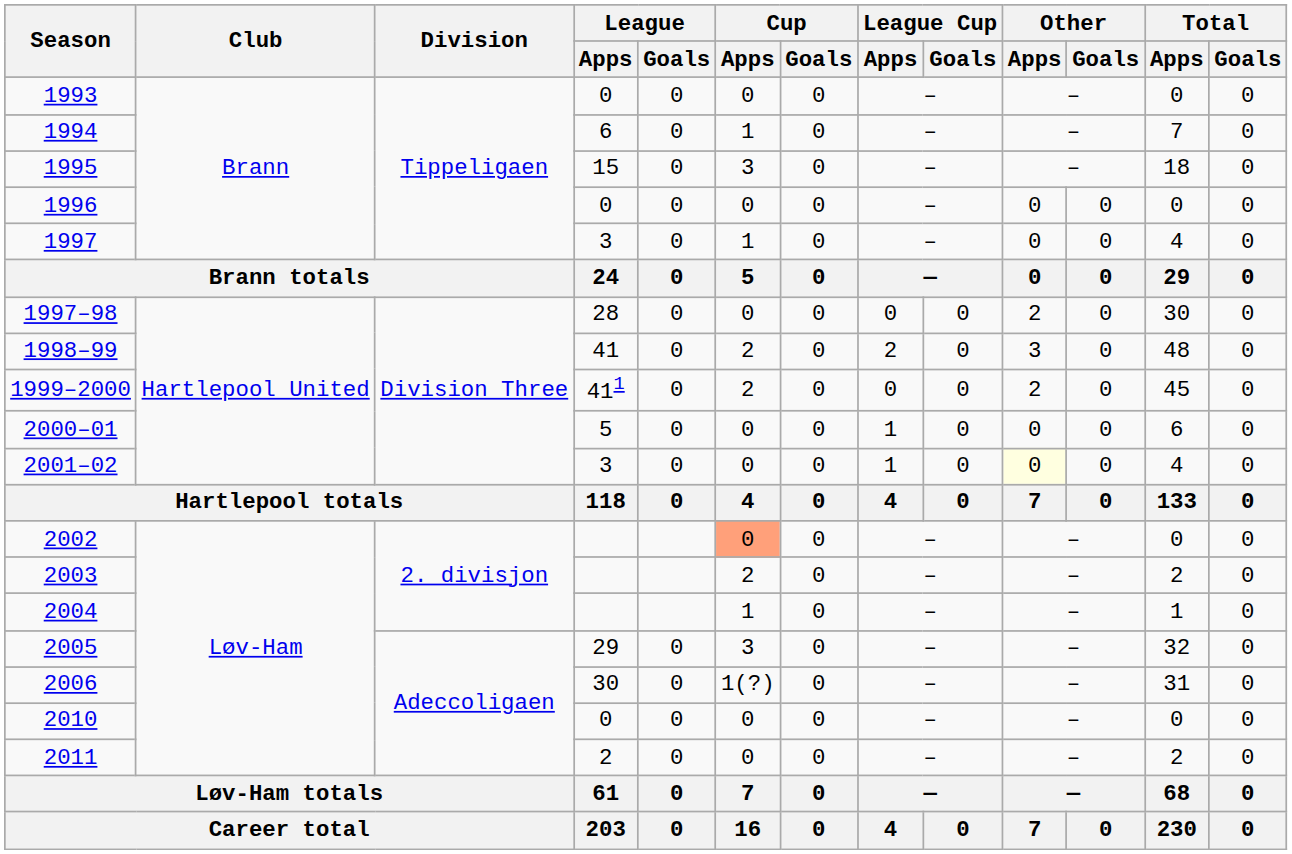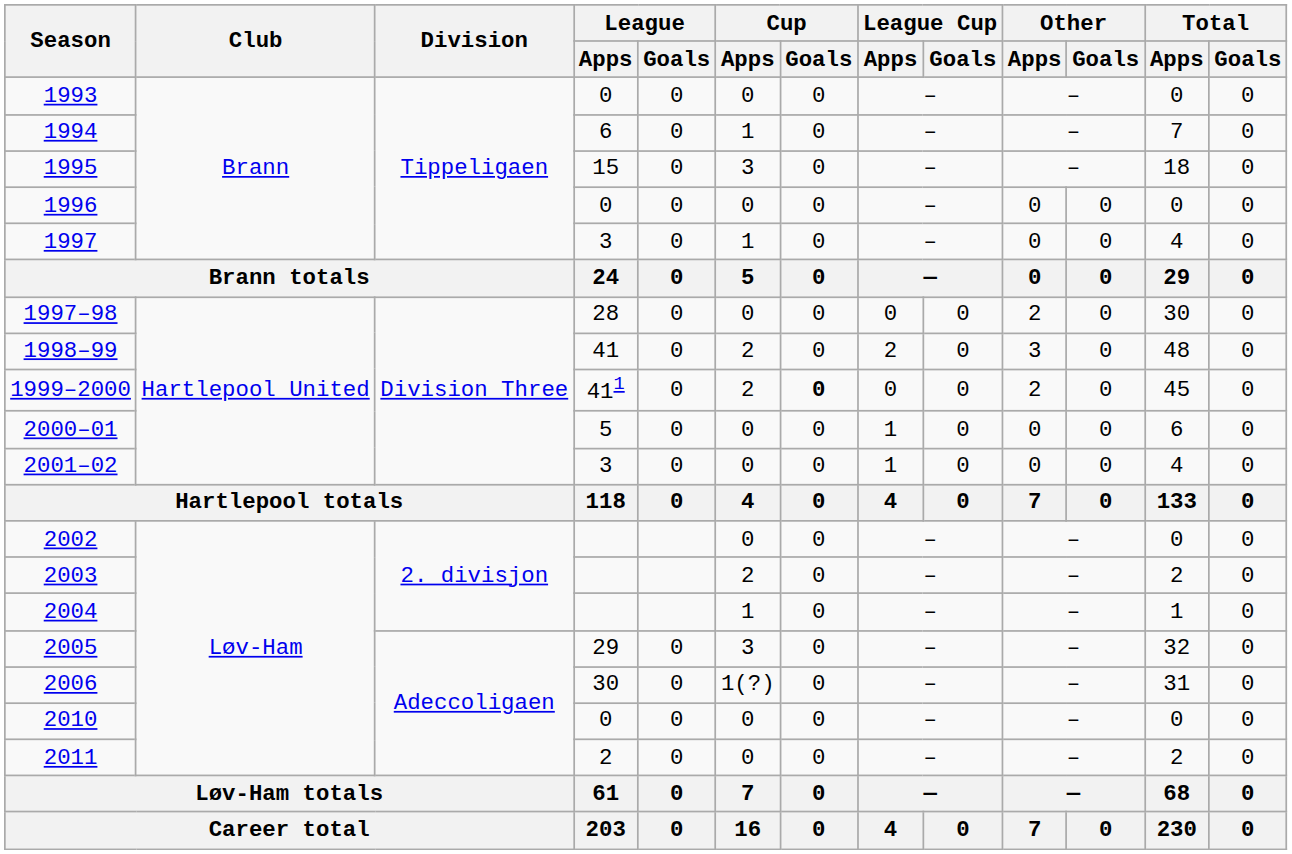(819, 390) normal -> (819, 390) bold
(1035, 466) lightyellow background -> (1035, 466) no background
(748, 539) lightsalmon background -> (748, 539) no background
